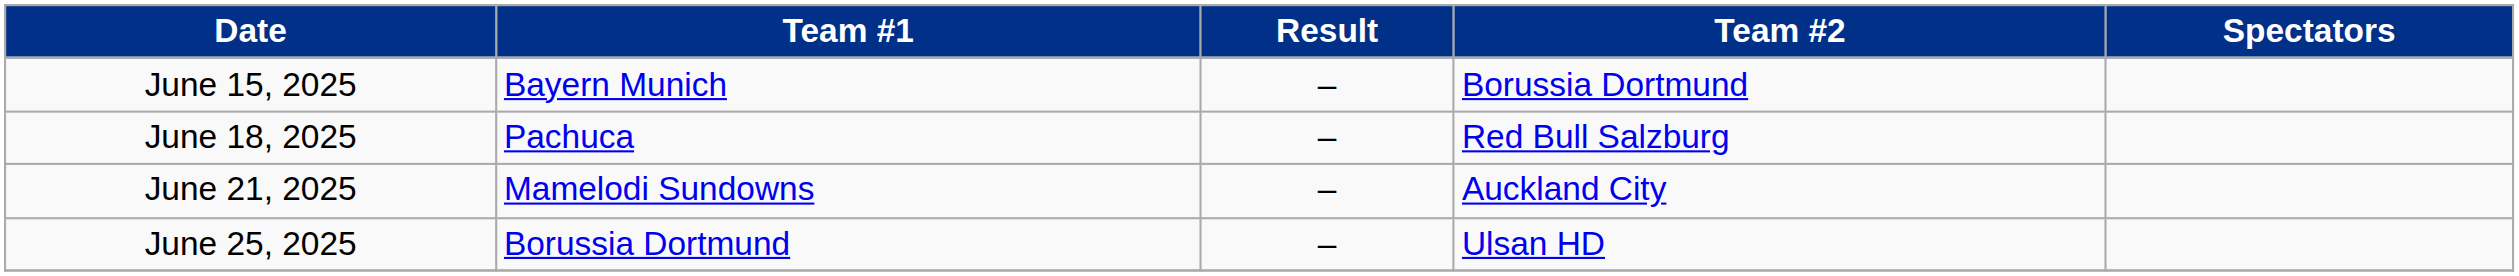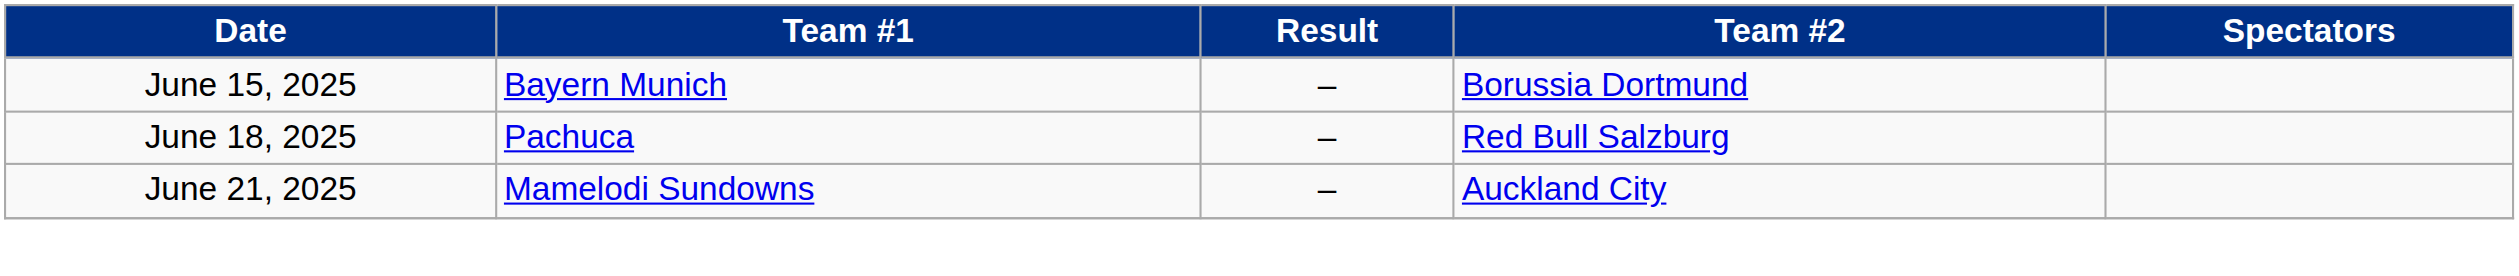- row: (251, 243)
